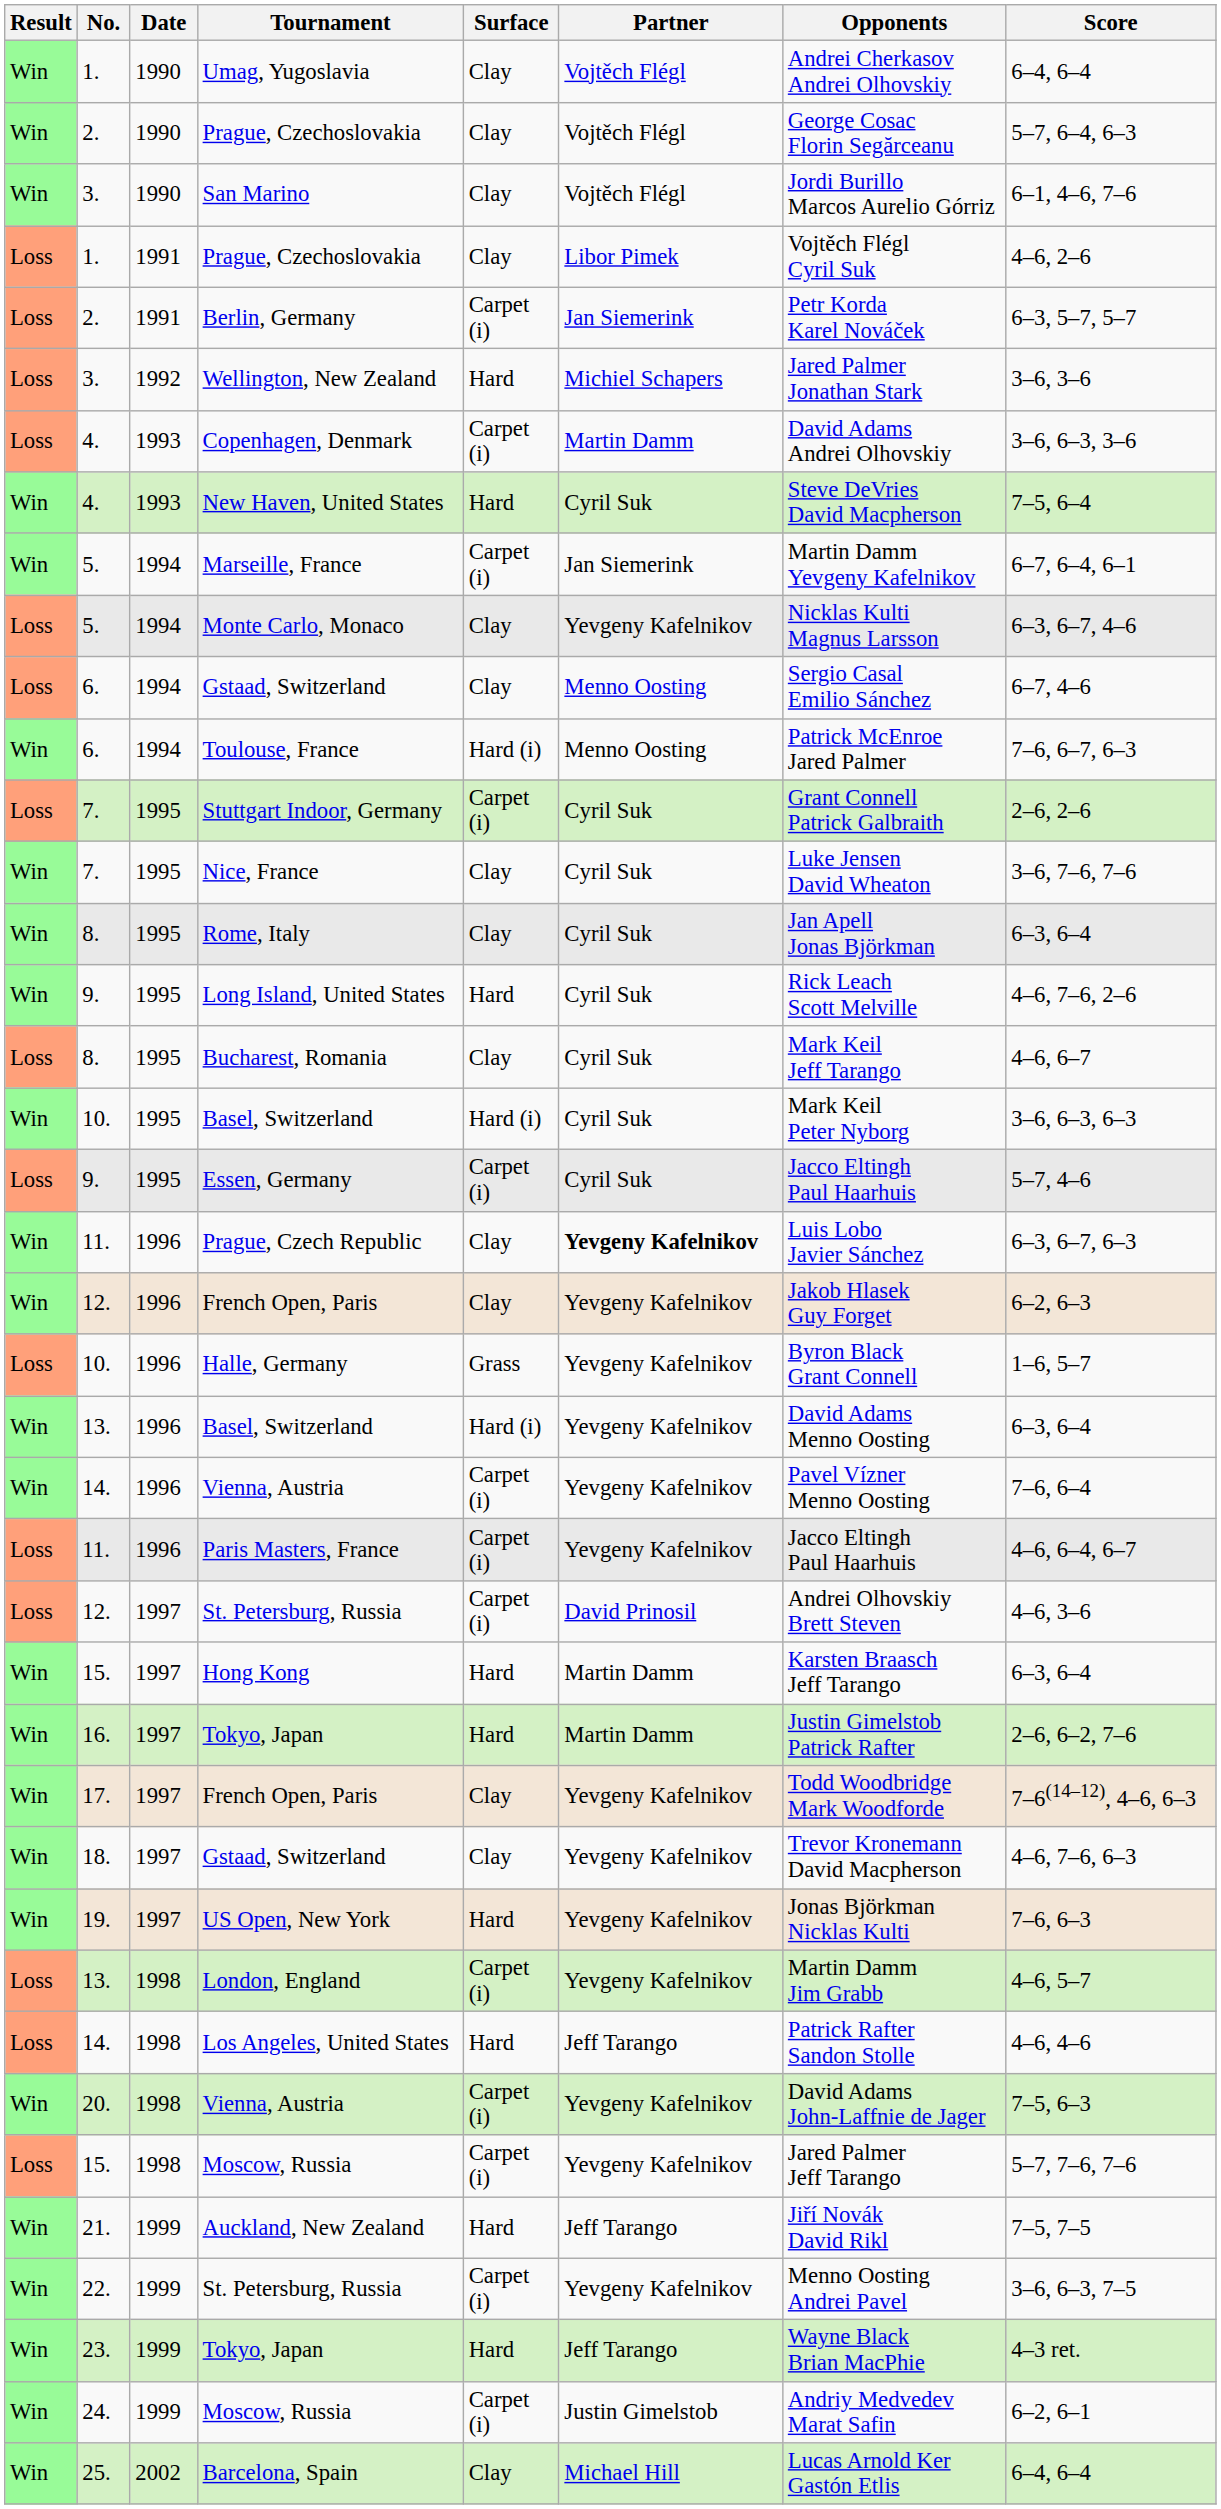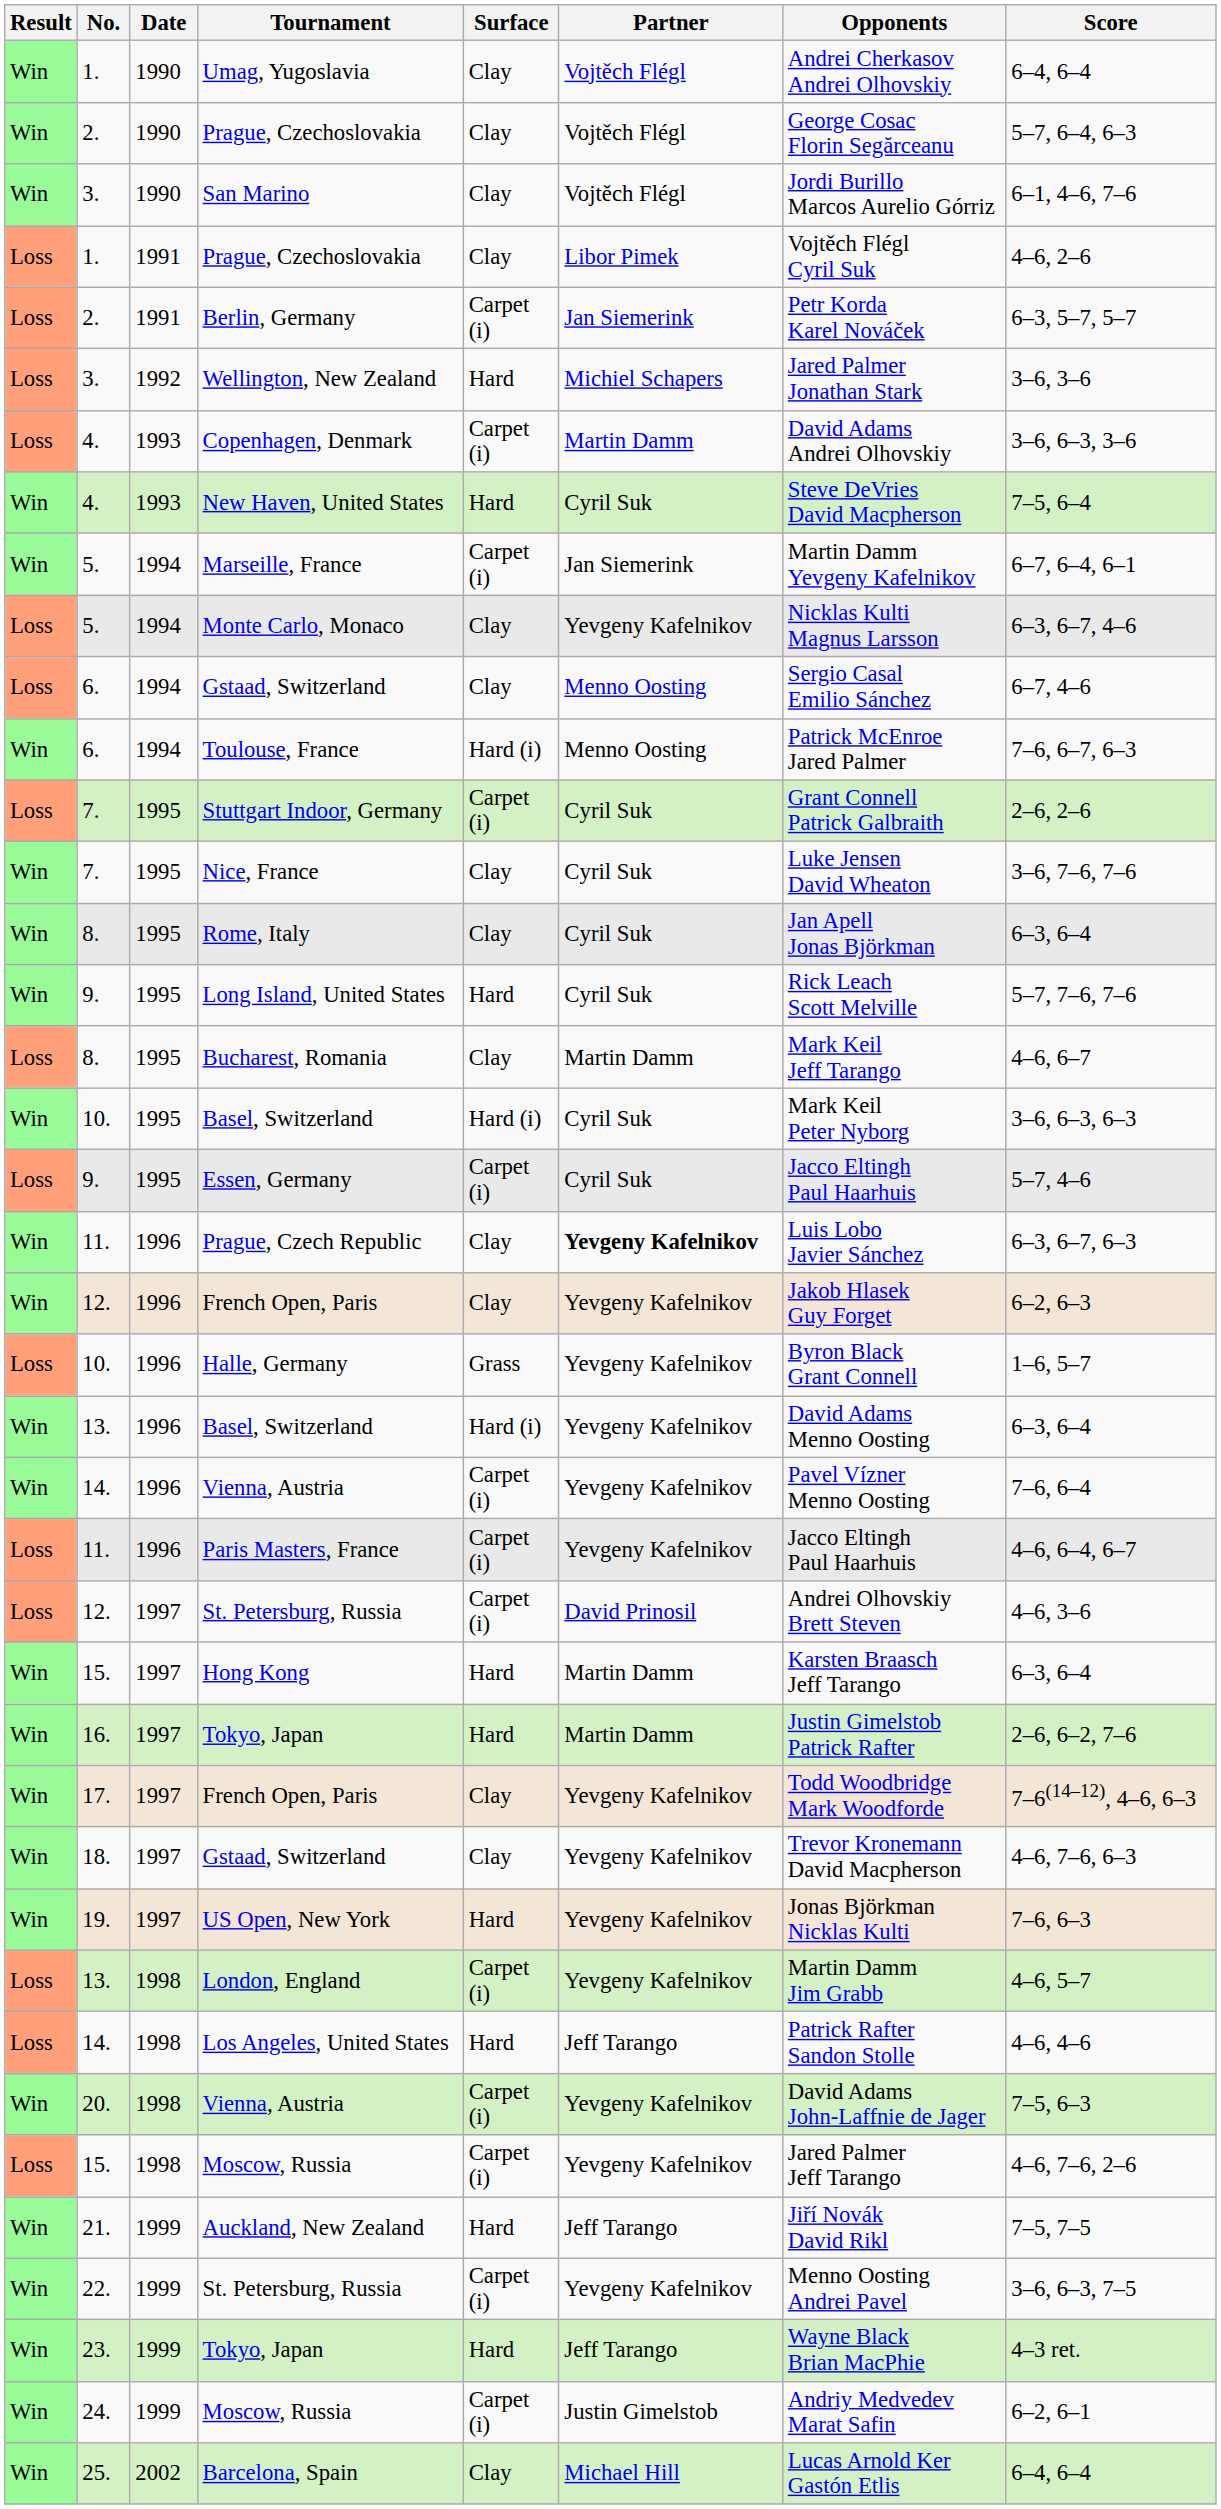(1074, 995) 4–6, 7–6, 2–6 -> (1074, 995) 5–7, 7–6, 7–6
(608, 1056) Cyril Suk -> (629, 1056) Martin Damm
(1074, 2165) 5–7, 7–6, 7–6 -> (1074, 2165) 4–6, 7–6, 2–6
